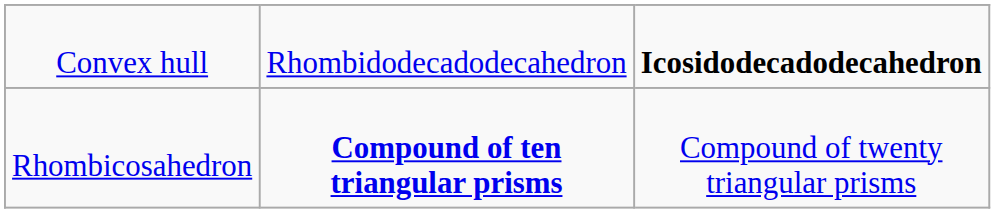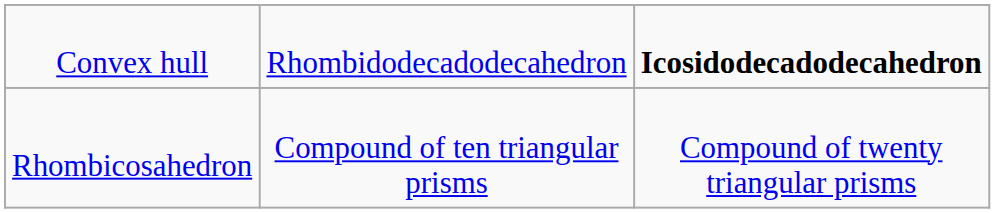(447, 164) bold -> (447, 164) normal
